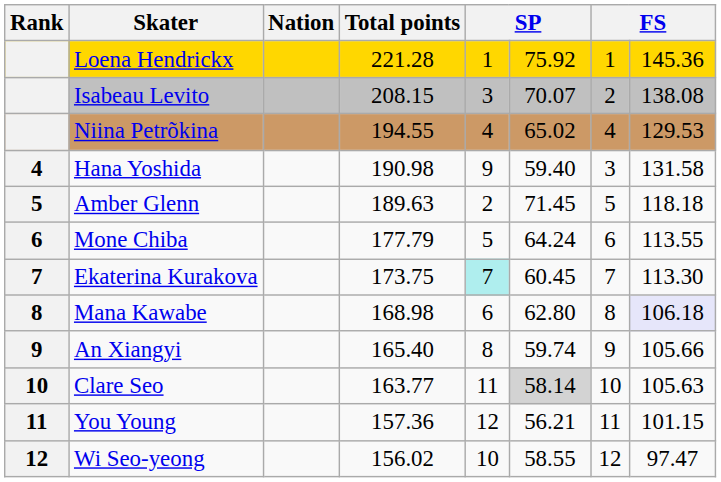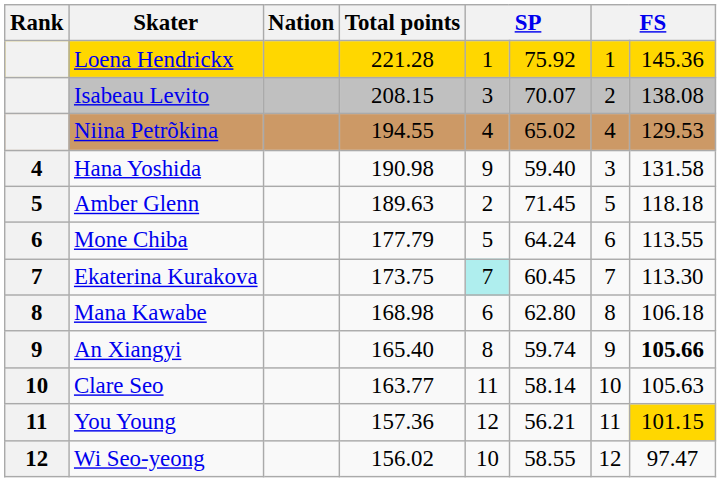(673, 312) lavender background -> (673, 312) no background
(673, 349) normal -> (673, 349) bold
(550, 385) lightgrey background -> (550, 385) no background
(673, 421) no background -> (673, 421) gold background
